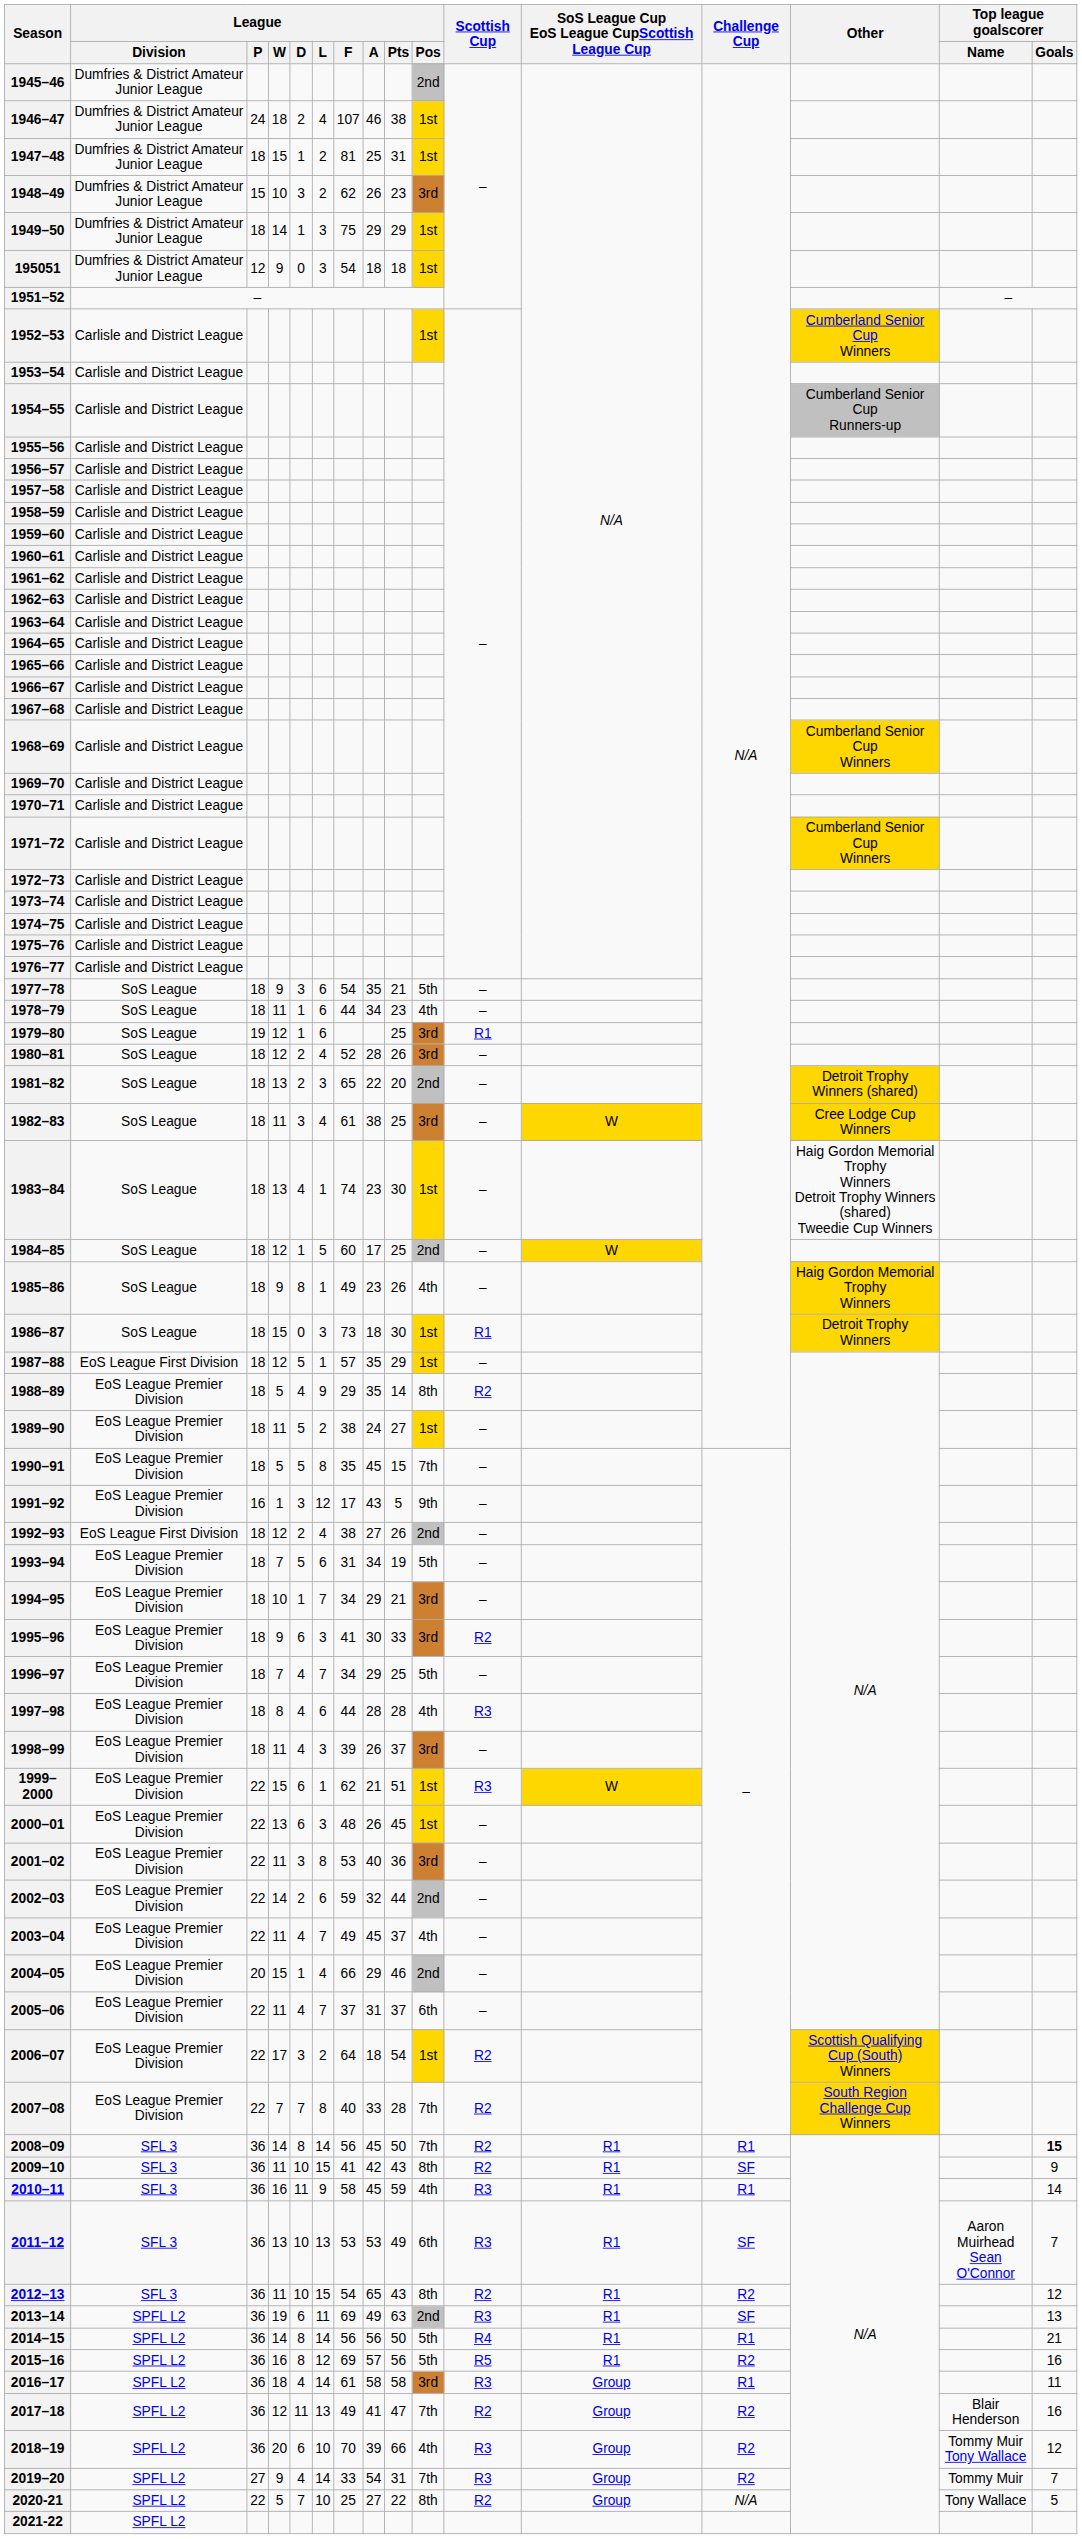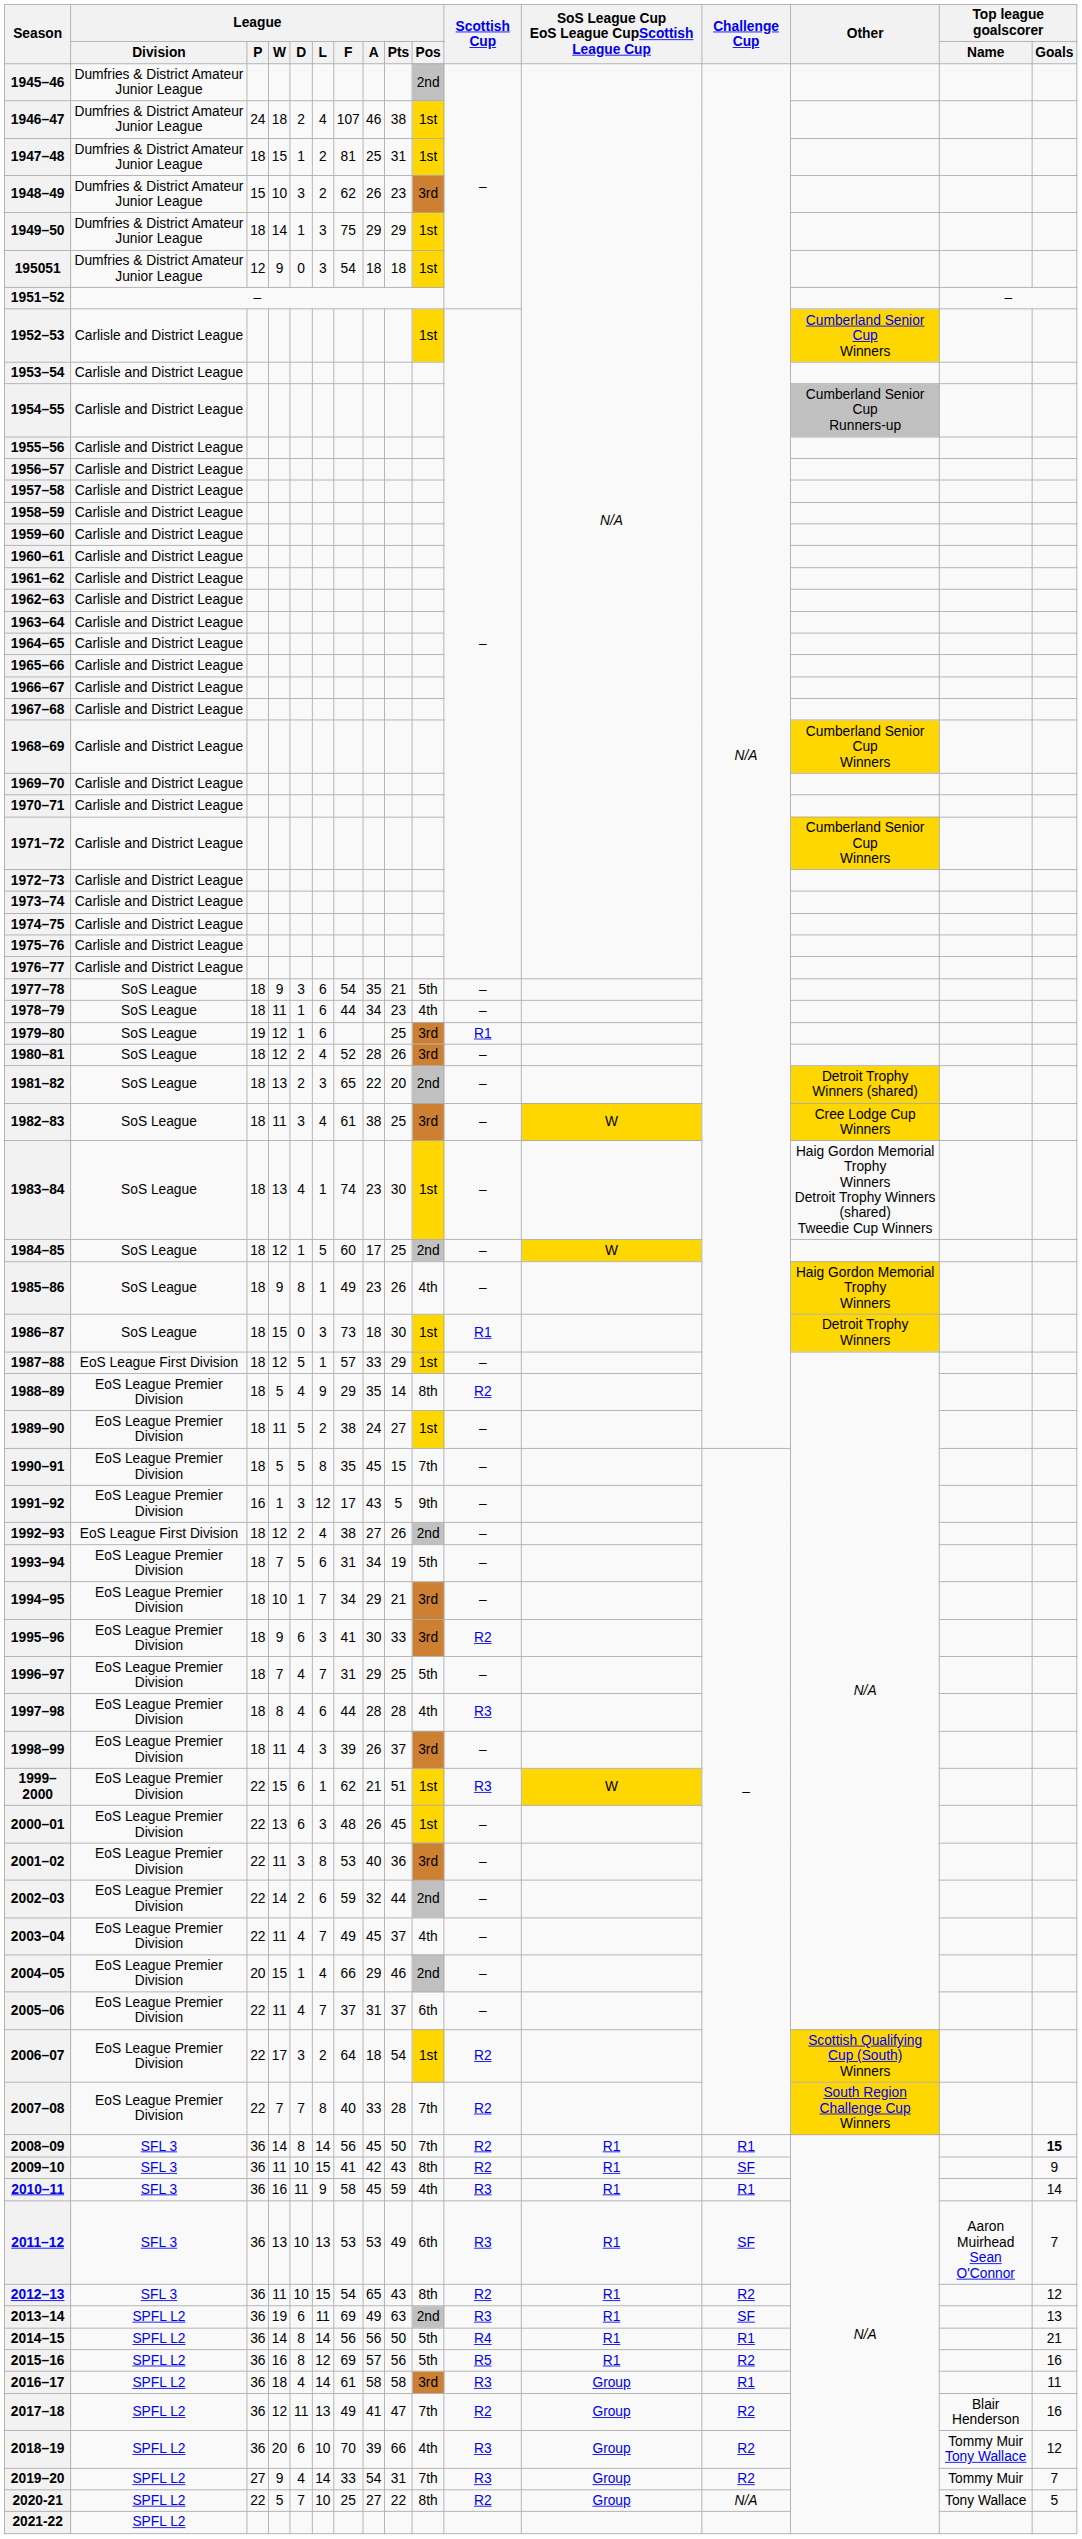(374, 1362) 35 -> (374, 1362) 33
(348, 1675) 34 -> (348, 1675) 31
